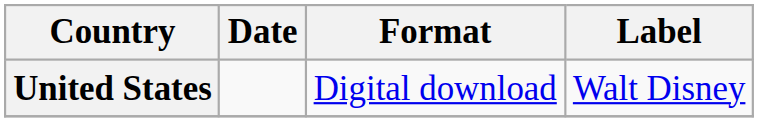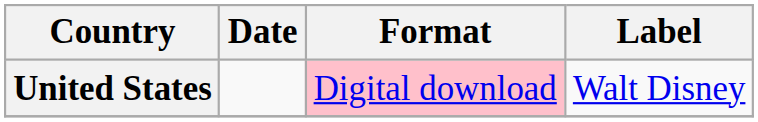(435, 87) no background -> (435, 87) pink background
